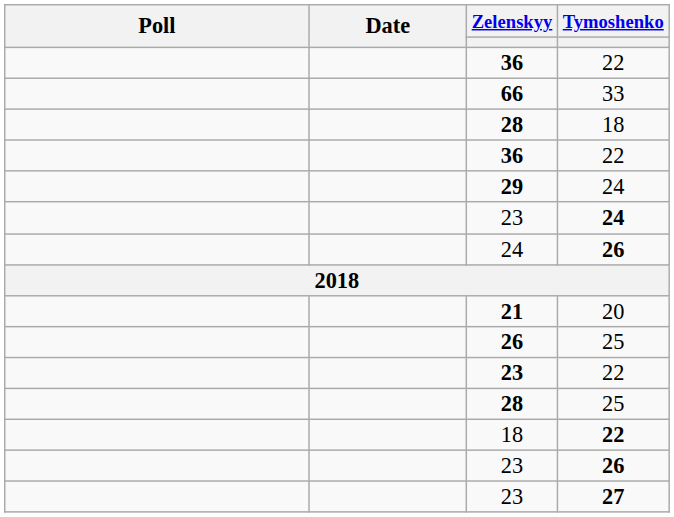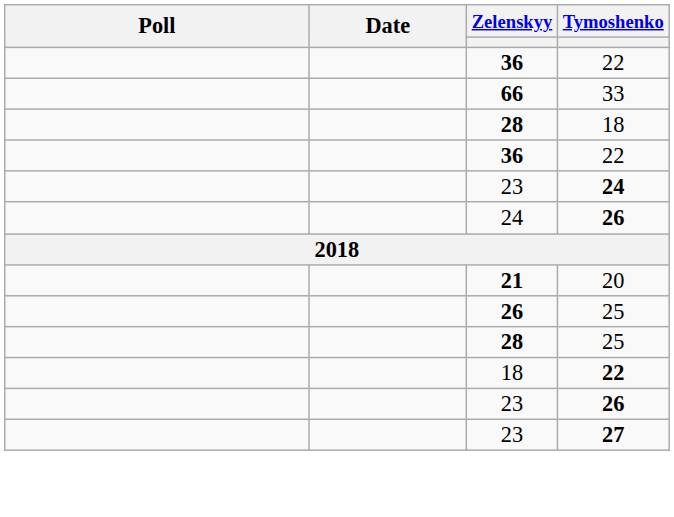- row: (512, 186)
- row: (512, 372)
